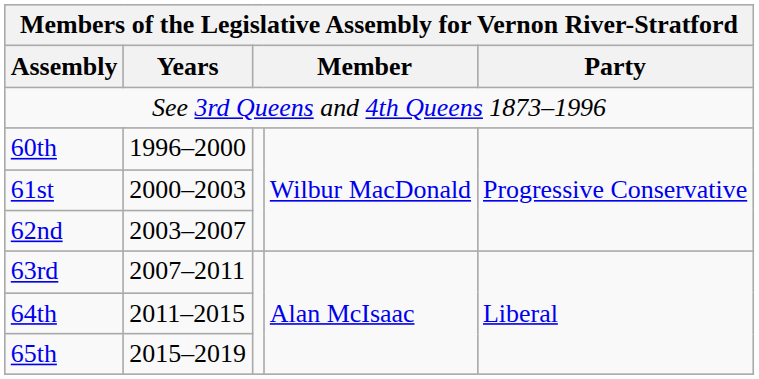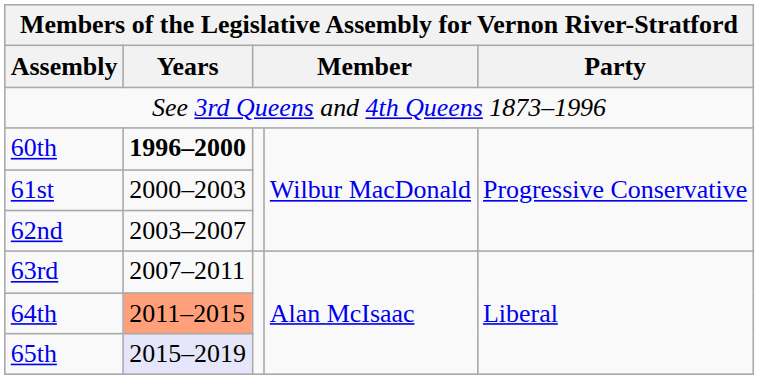(188, 148) normal -> (188, 148) bold
(187, 312) no background -> (187, 312) lightsalmon background
(188, 353) no background -> (188, 353) lavender background
